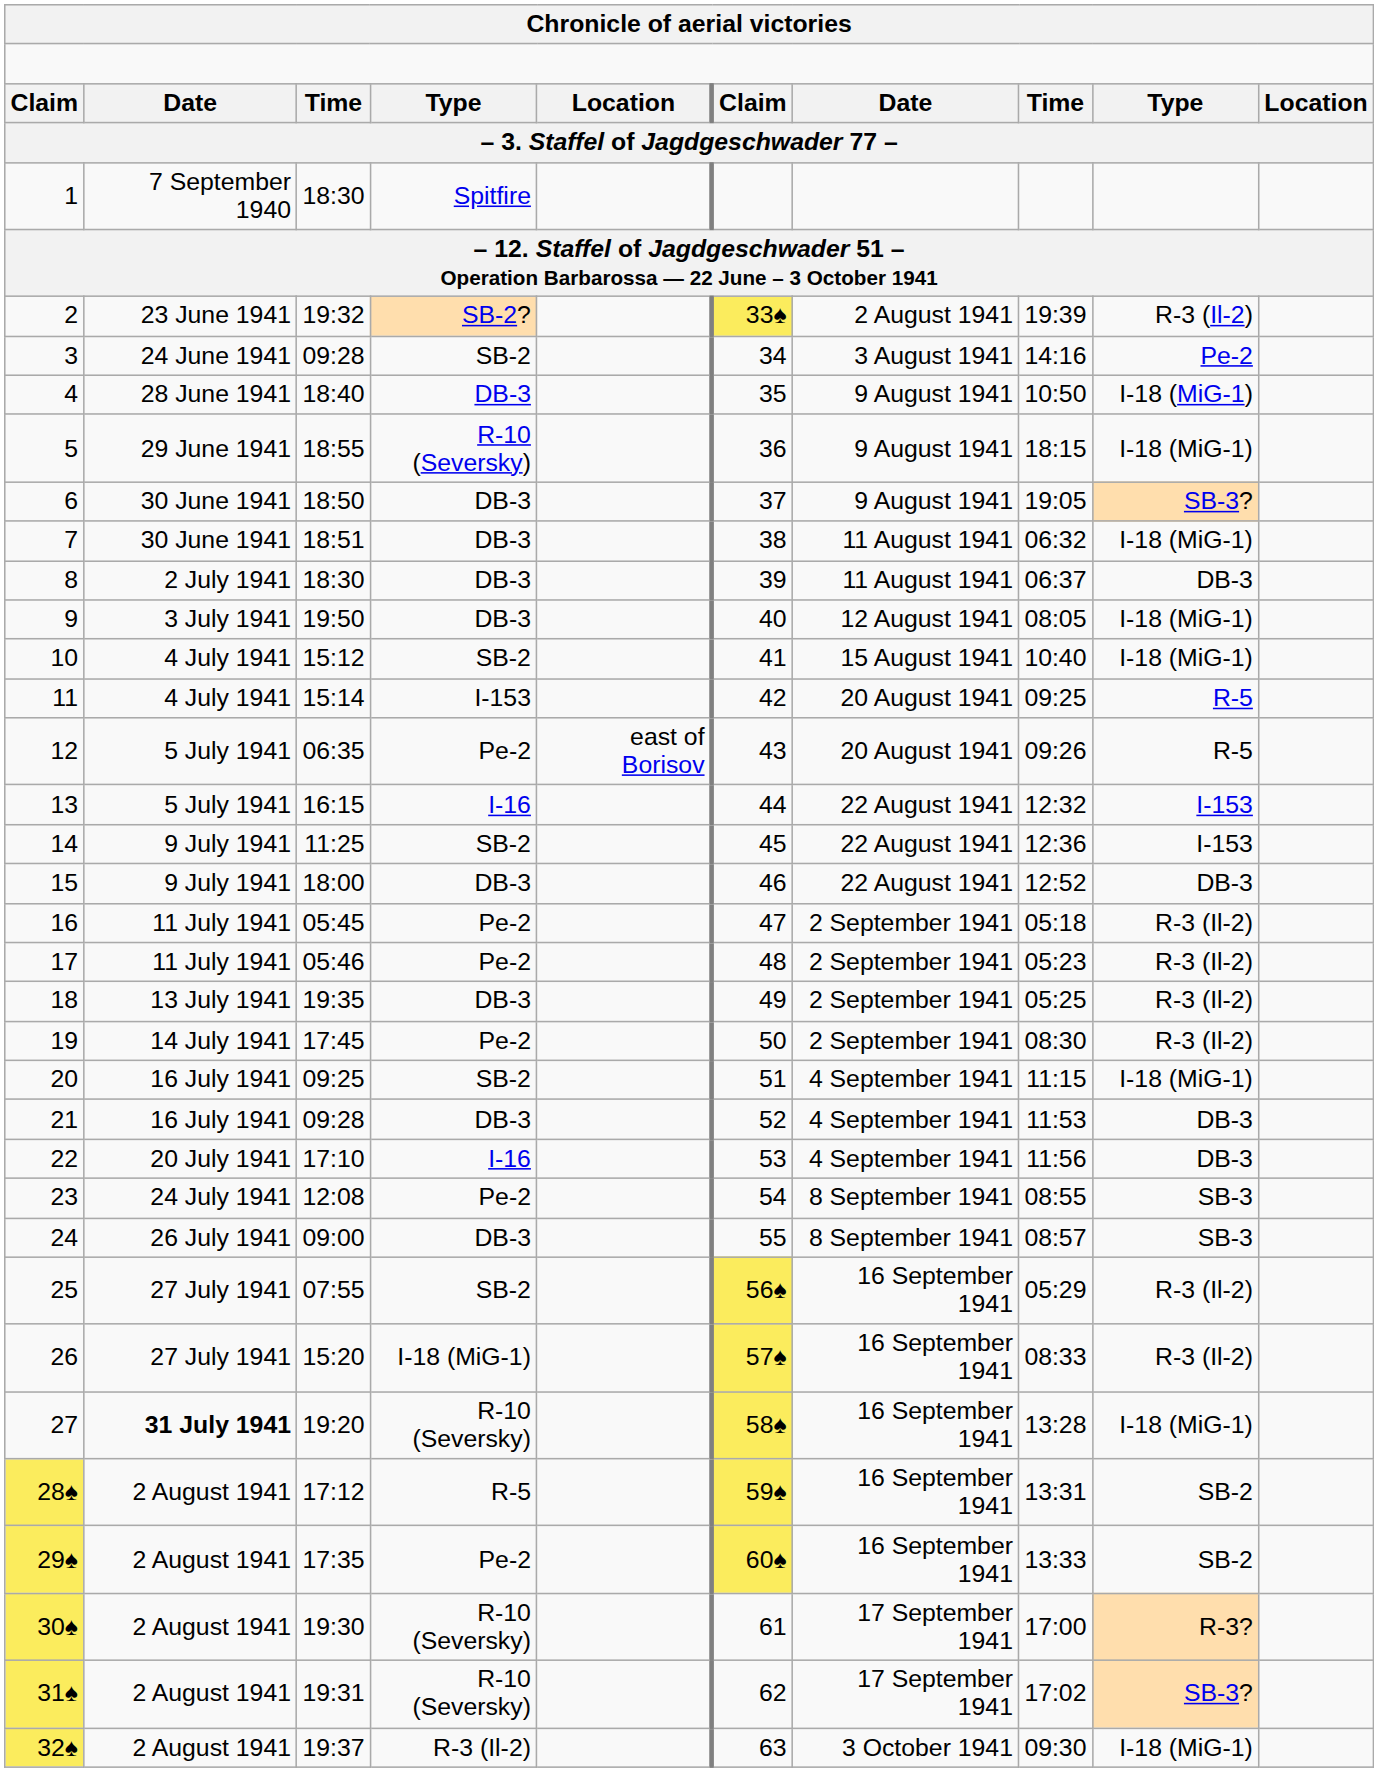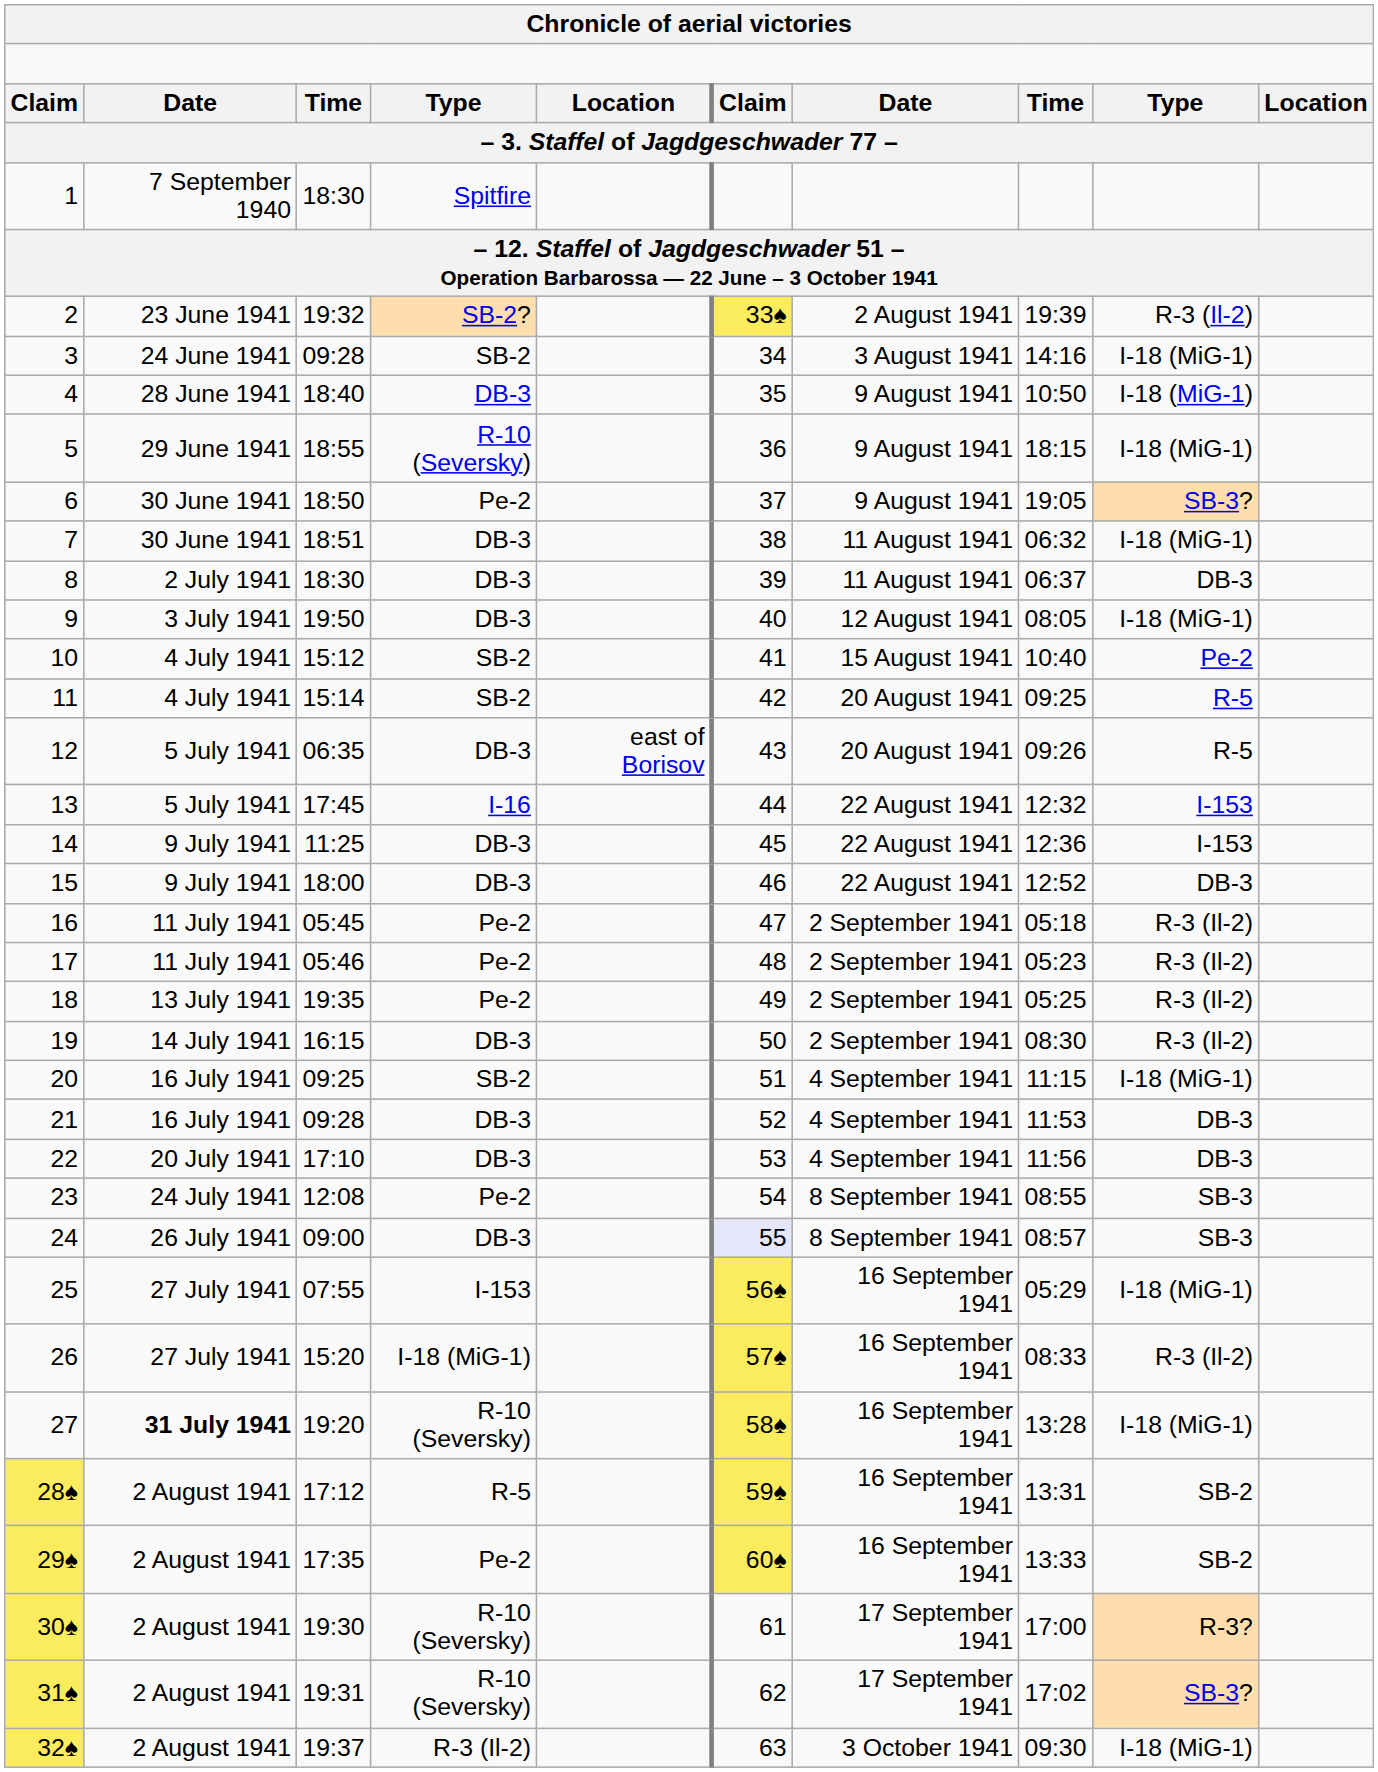(1227, 355) Pe-2 -> (1186, 355) I-18 (MiG-1)
(503, 501) DB-3 -> (505, 501) Pe-2
(1186, 658) I-18 (MiG-1) -> (1227, 658) Pe-2
(503, 697) I-153 -> (503, 697) SB-2
(505, 751) Pe-2 -> (503, 751) DB-3
(333, 804) 16:15 -> (333, 804) 17:45
(503, 843) SB-2 -> (503, 843) DB-3
(503, 1001) DB-3 -> (505, 1001) Pe-2
(333, 1040) 17:45 -> (333, 1040) 16:15
(505, 1040) Pe-2 -> (503, 1040) DB-3
(510, 1158) I-16 -> (503, 1158) DB-3
(773, 1237) no background -> (773, 1237) lavender background
(503, 1290) SB-2 -> (503, 1290) I-153
(1204, 1290) R-3 (Il-2) -> (1186, 1290) I-18 (MiG-1)
